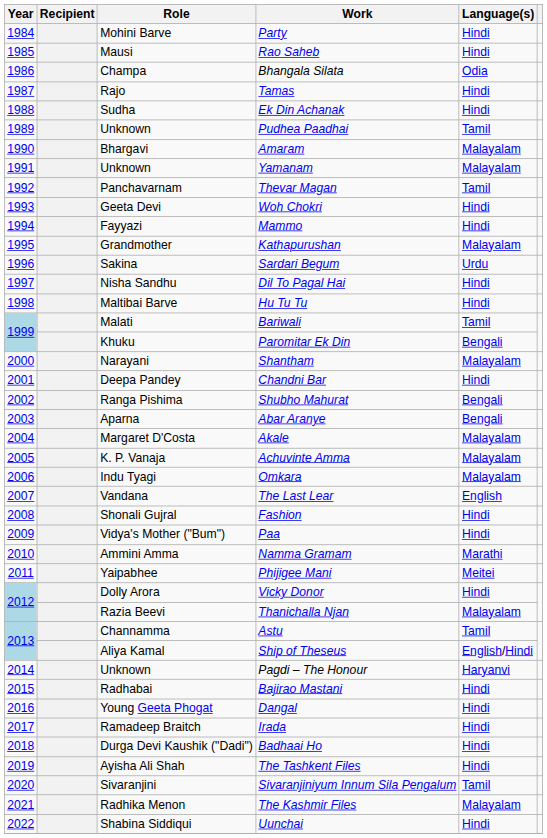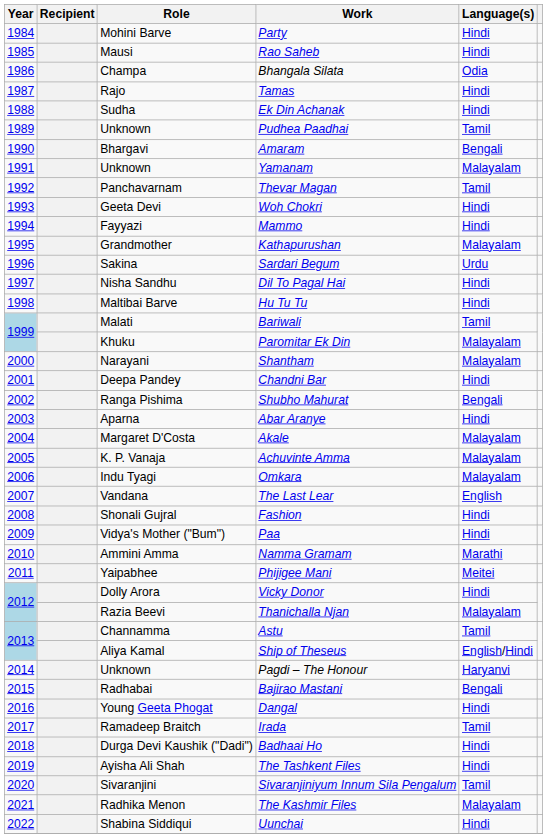(491, 149) Malayalam -> (482, 149) Bengali
(482, 341) Bengali -> (491, 341) Malayalam
(482, 419) Bengali -> (476, 419) Hindi
(476, 689) Hindi -> (482, 689) Bengali
(476, 727) Hindi -> (476, 727) Tamil
